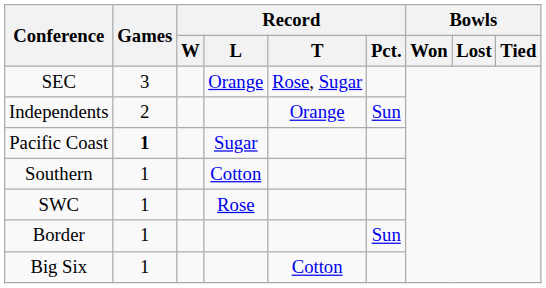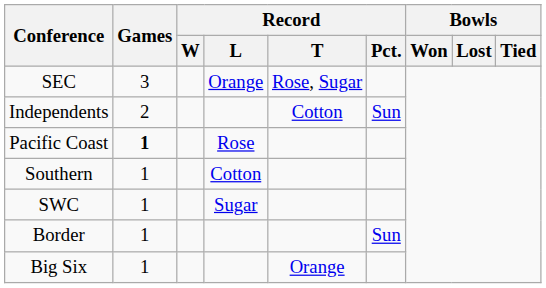(317, 112) Orange -> (317, 112) Cotton
(236, 143) Sugar -> (236, 143) Rose
(236, 205) Rose -> (236, 205) Sugar
(317, 266) Cotton -> (317, 266) Orange
